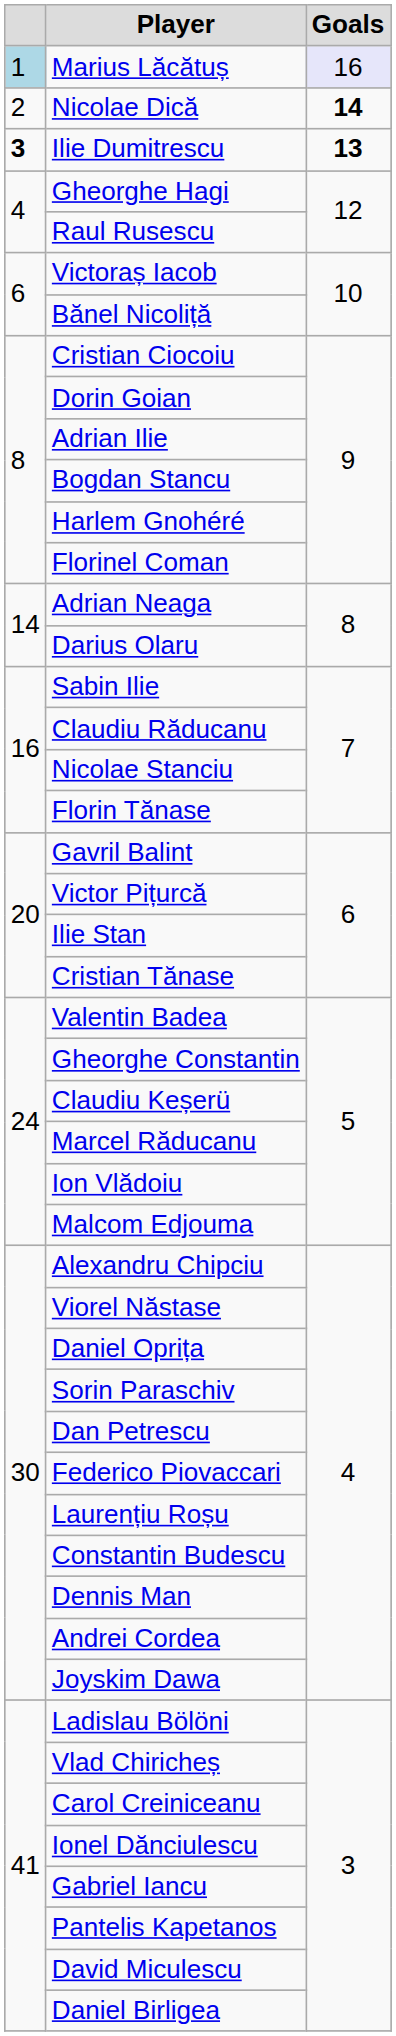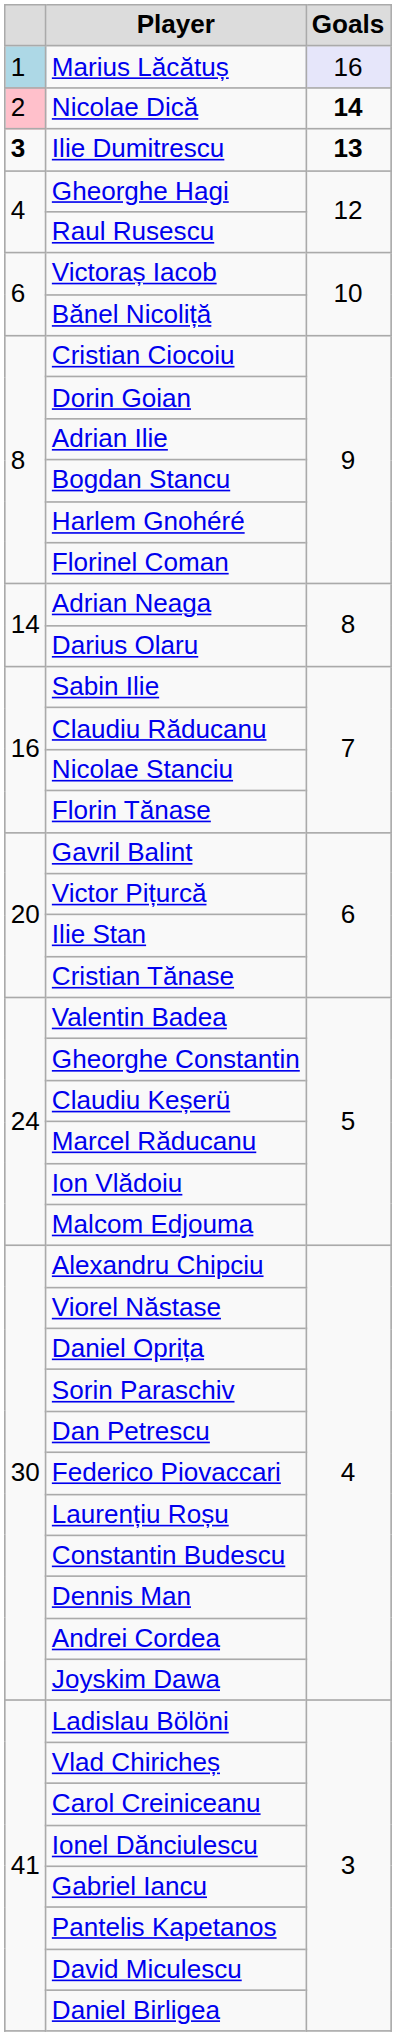(18, 107) no background -> (18, 107) pink background
